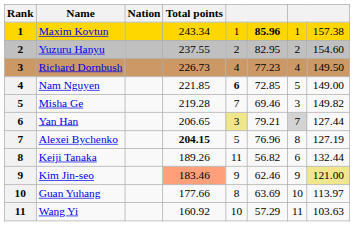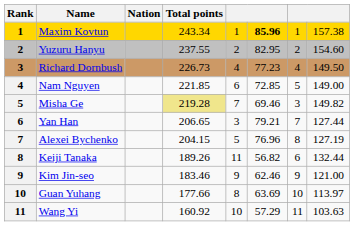(236, 85) bold -> (236, 85) normal
(194, 103) no background -> (194, 103) khaki background
(236, 121) khaki background -> (236, 121) no background
(297, 121) lightgrey background -> (297, 121) no background
(194, 139) bold -> (194, 139) normal
(194, 175) lightsalmon background -> (194, 175) no background
(328, 175) khaki background -> (328, 175) no background
